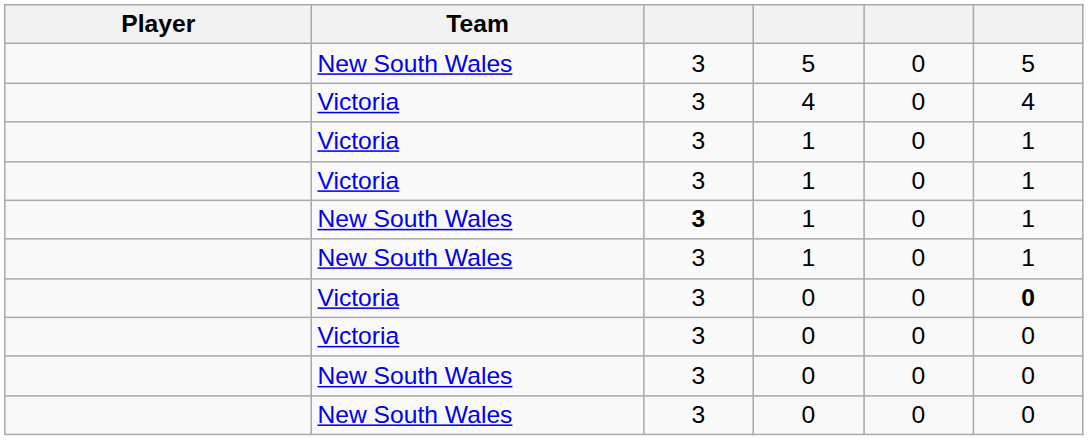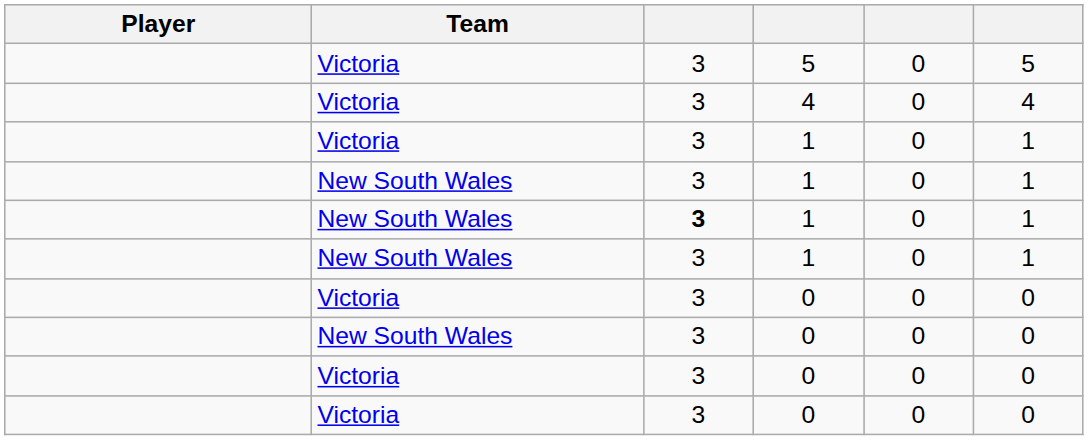(415, 63) New South Wales -> (358, 63) Victoria
(358, 180) Victoria -> (415, 180) New South Wales
(1028, 297) bold -> (1028, 297) normal
(358, 336) Victoria -> (415, 336) New South Wales
(415, 375) New South Wales -> (358, 375) Victoria
(415, 414) New South Wales -> (358, 414) Victoria
